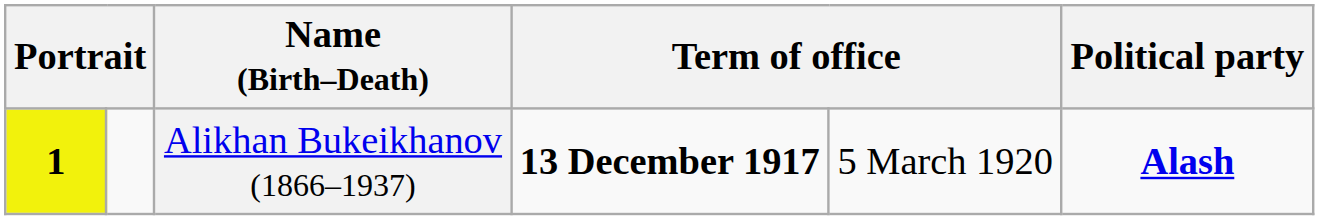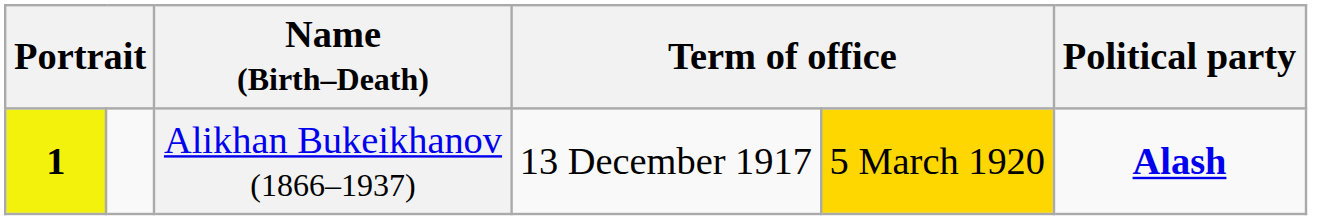(670, 160) bold -> (666, 160) normal
(945, 160) no background -> (937, 160) gold background
